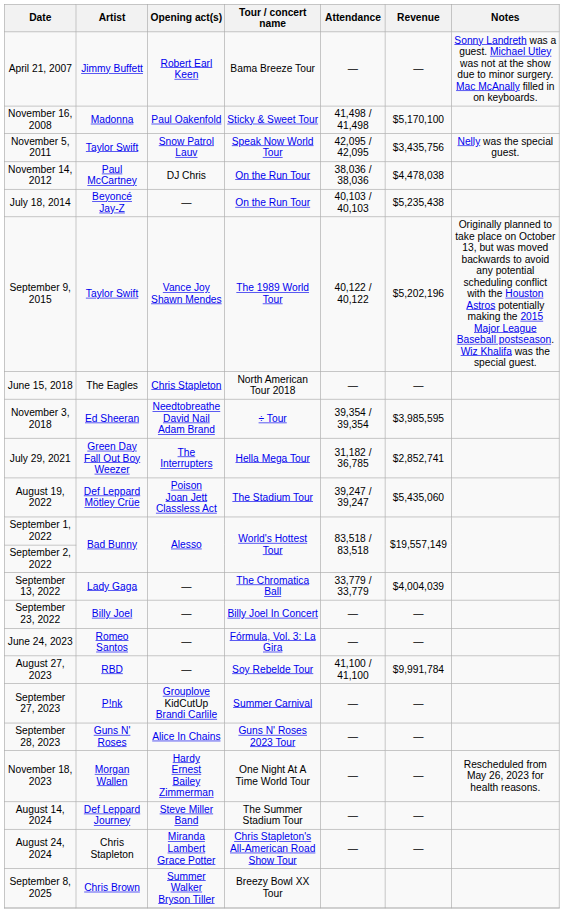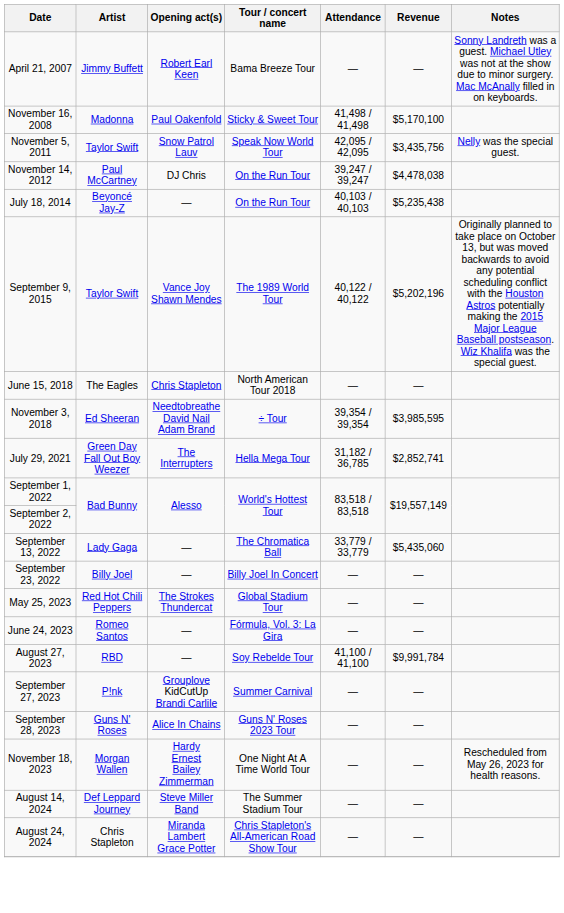(353, 175) 38,036 / 38,036 -> (353, 175) 39,247 / 39,247
- row: (40, 497)
(418, 586) $4,004,039 -> (418, 547) $5,435,060
+ row: (40, 602)
- row: (40, 888)
